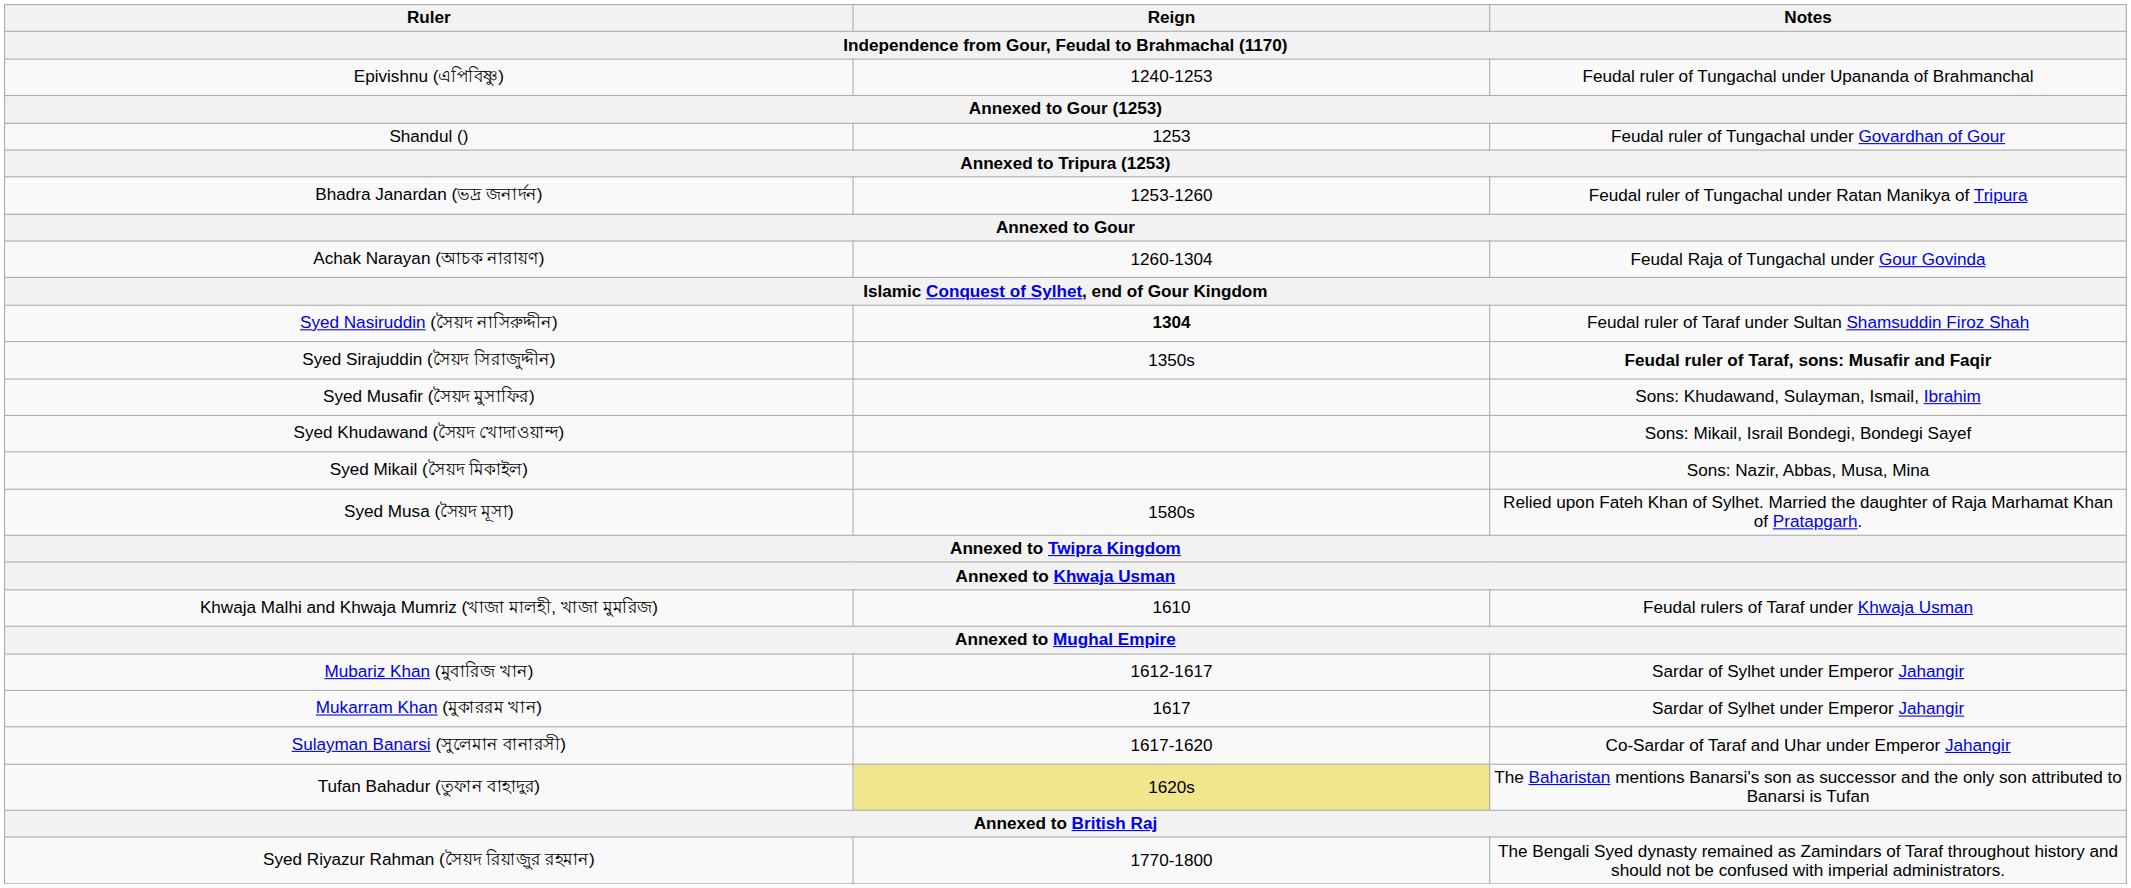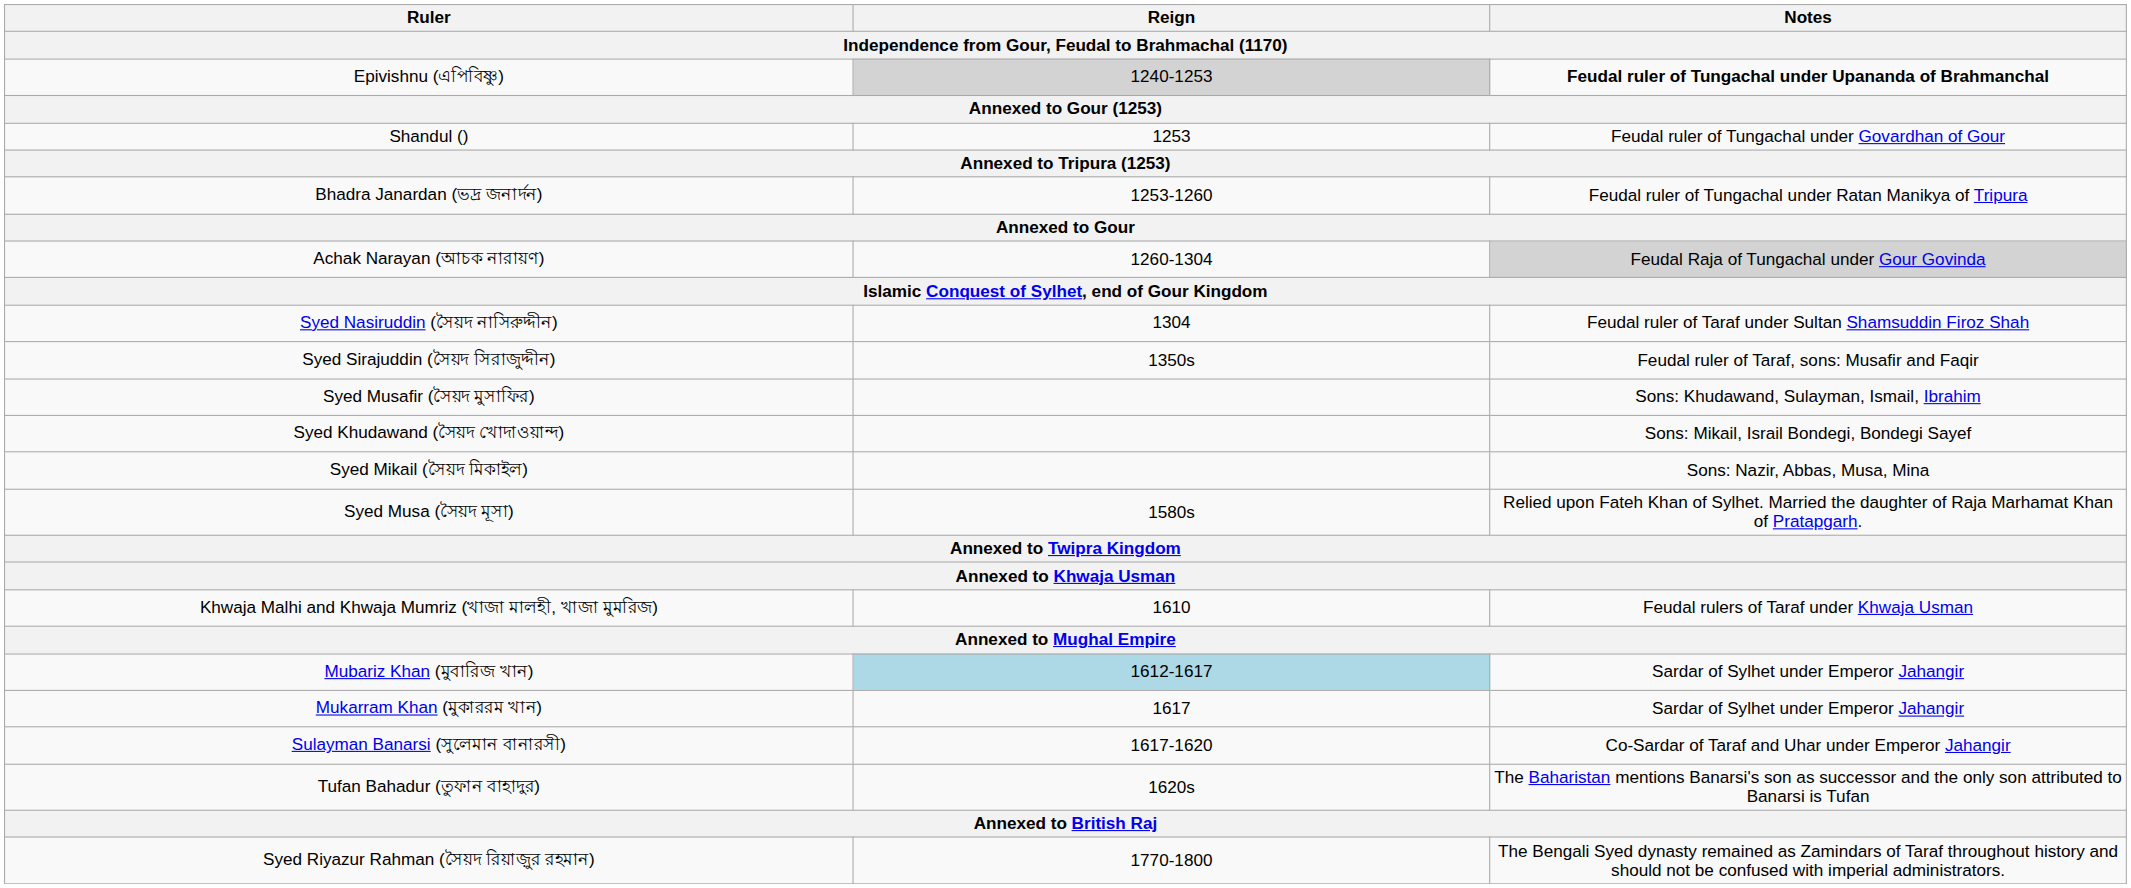(1172, 77) no background -> (1172, 77) lightgrey background
(1808, 77) normal -> (1808, 77) bold
(1808, 259) no background -> (1808, 259) lightgrey background
(1172, 323) bold -> (1172, 323) normal
(1808, 360) bold -> (1808, 360) normal
(1172, 671) no background -> (1172, 671) lightblue background
(1172, 787) khaki background -> (1172, 787) no background
